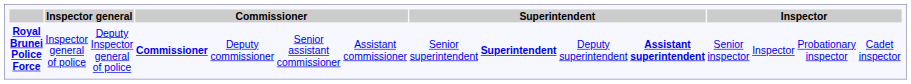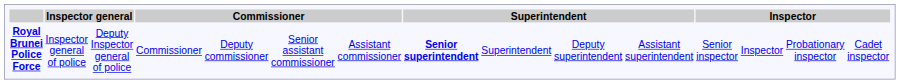(172, 50) bold -> (169, 50) normal
(444, 50) normal -> (441, 50) bold
(519, 50) bold -> (516, 50) normal
(668, 50) bold -> (659, 50) normal
